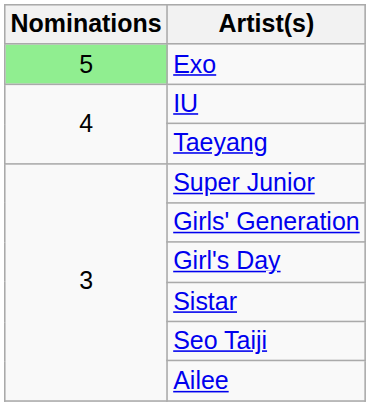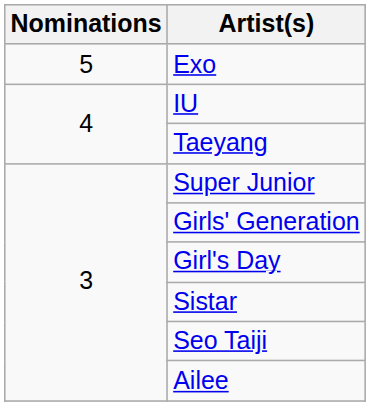(86, 63) lightgreen background -> (86, 63) no background
